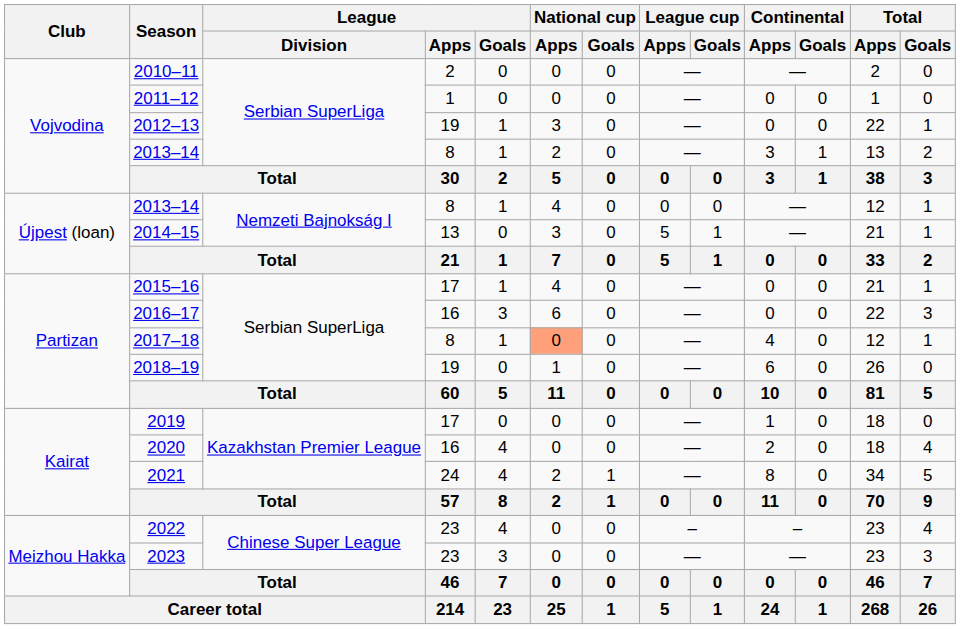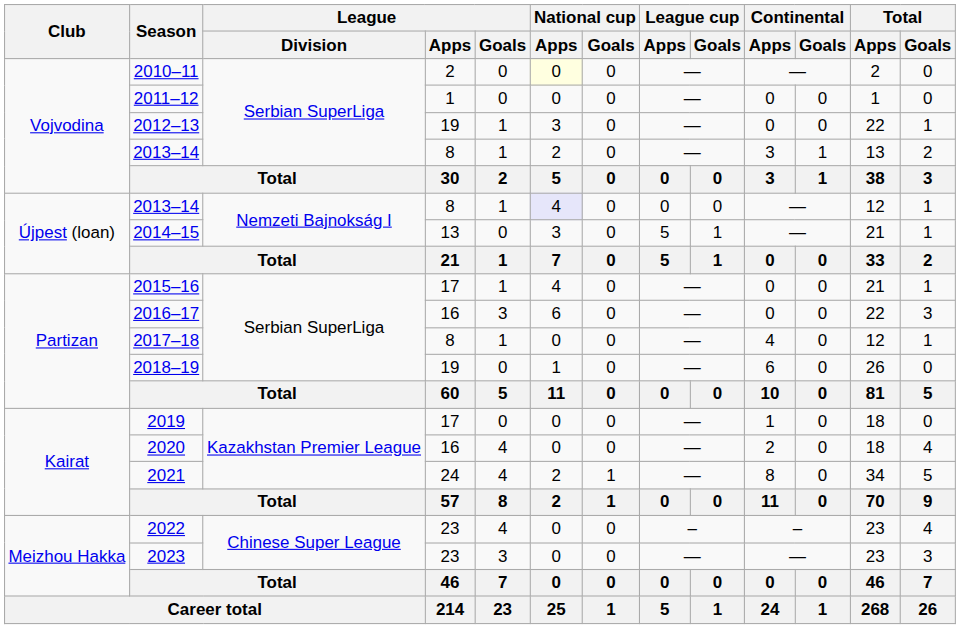(556, 71) no background -> (556, 71) lightyellow background
(556, 206) no background -> (556, 206) lavender background
(556, 340) lightsalmon background -> (556, 340) no background
